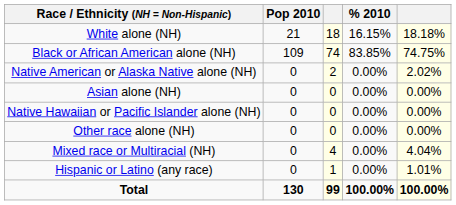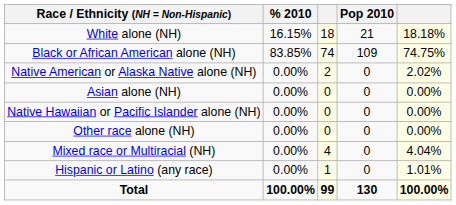columns swapped: (293, 14) <-> (370, 14)
